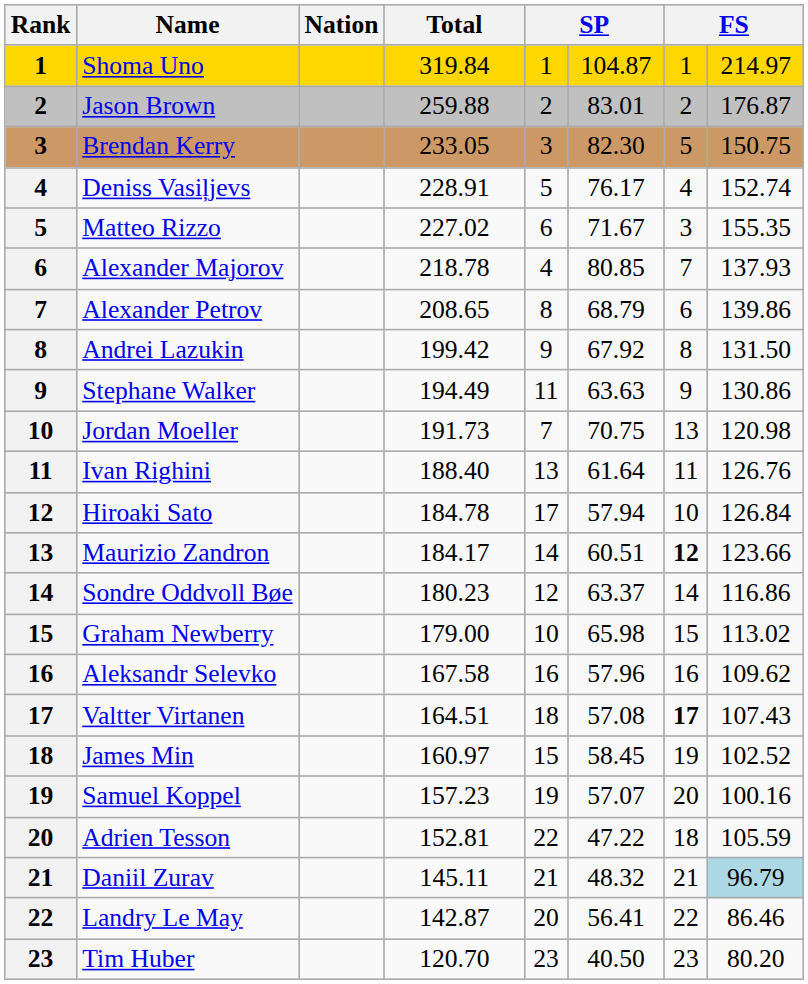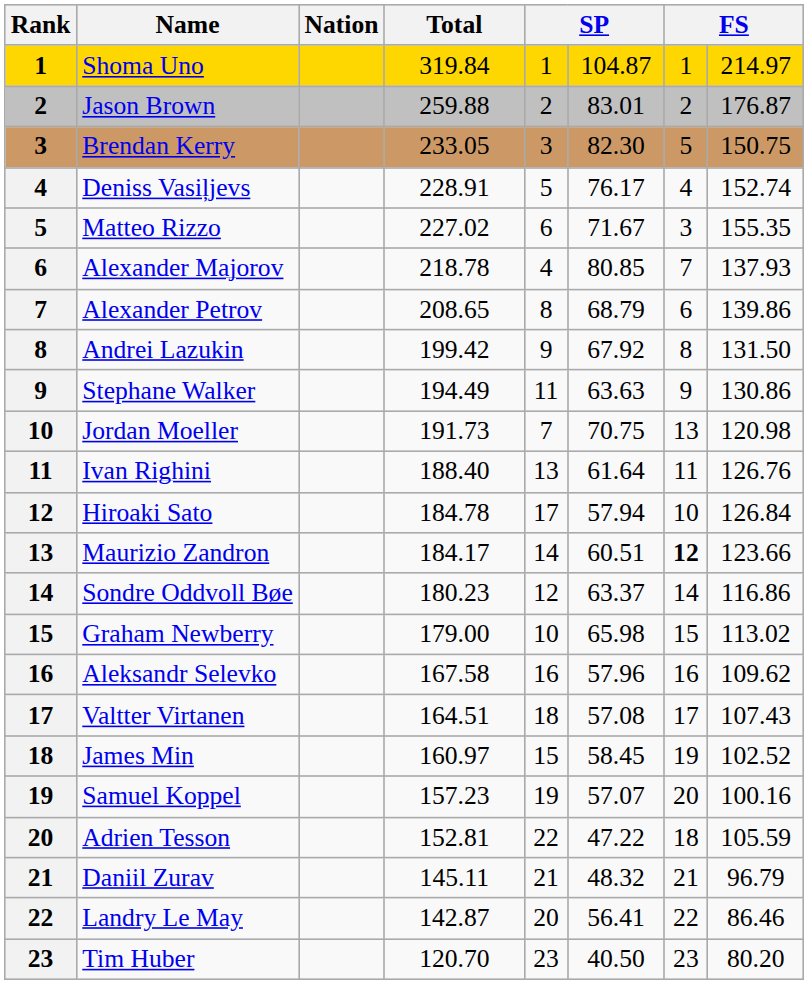(686, 715) bold -> (686, 715) normal
(756, 877) lightblue background -> (756, 877) no background
